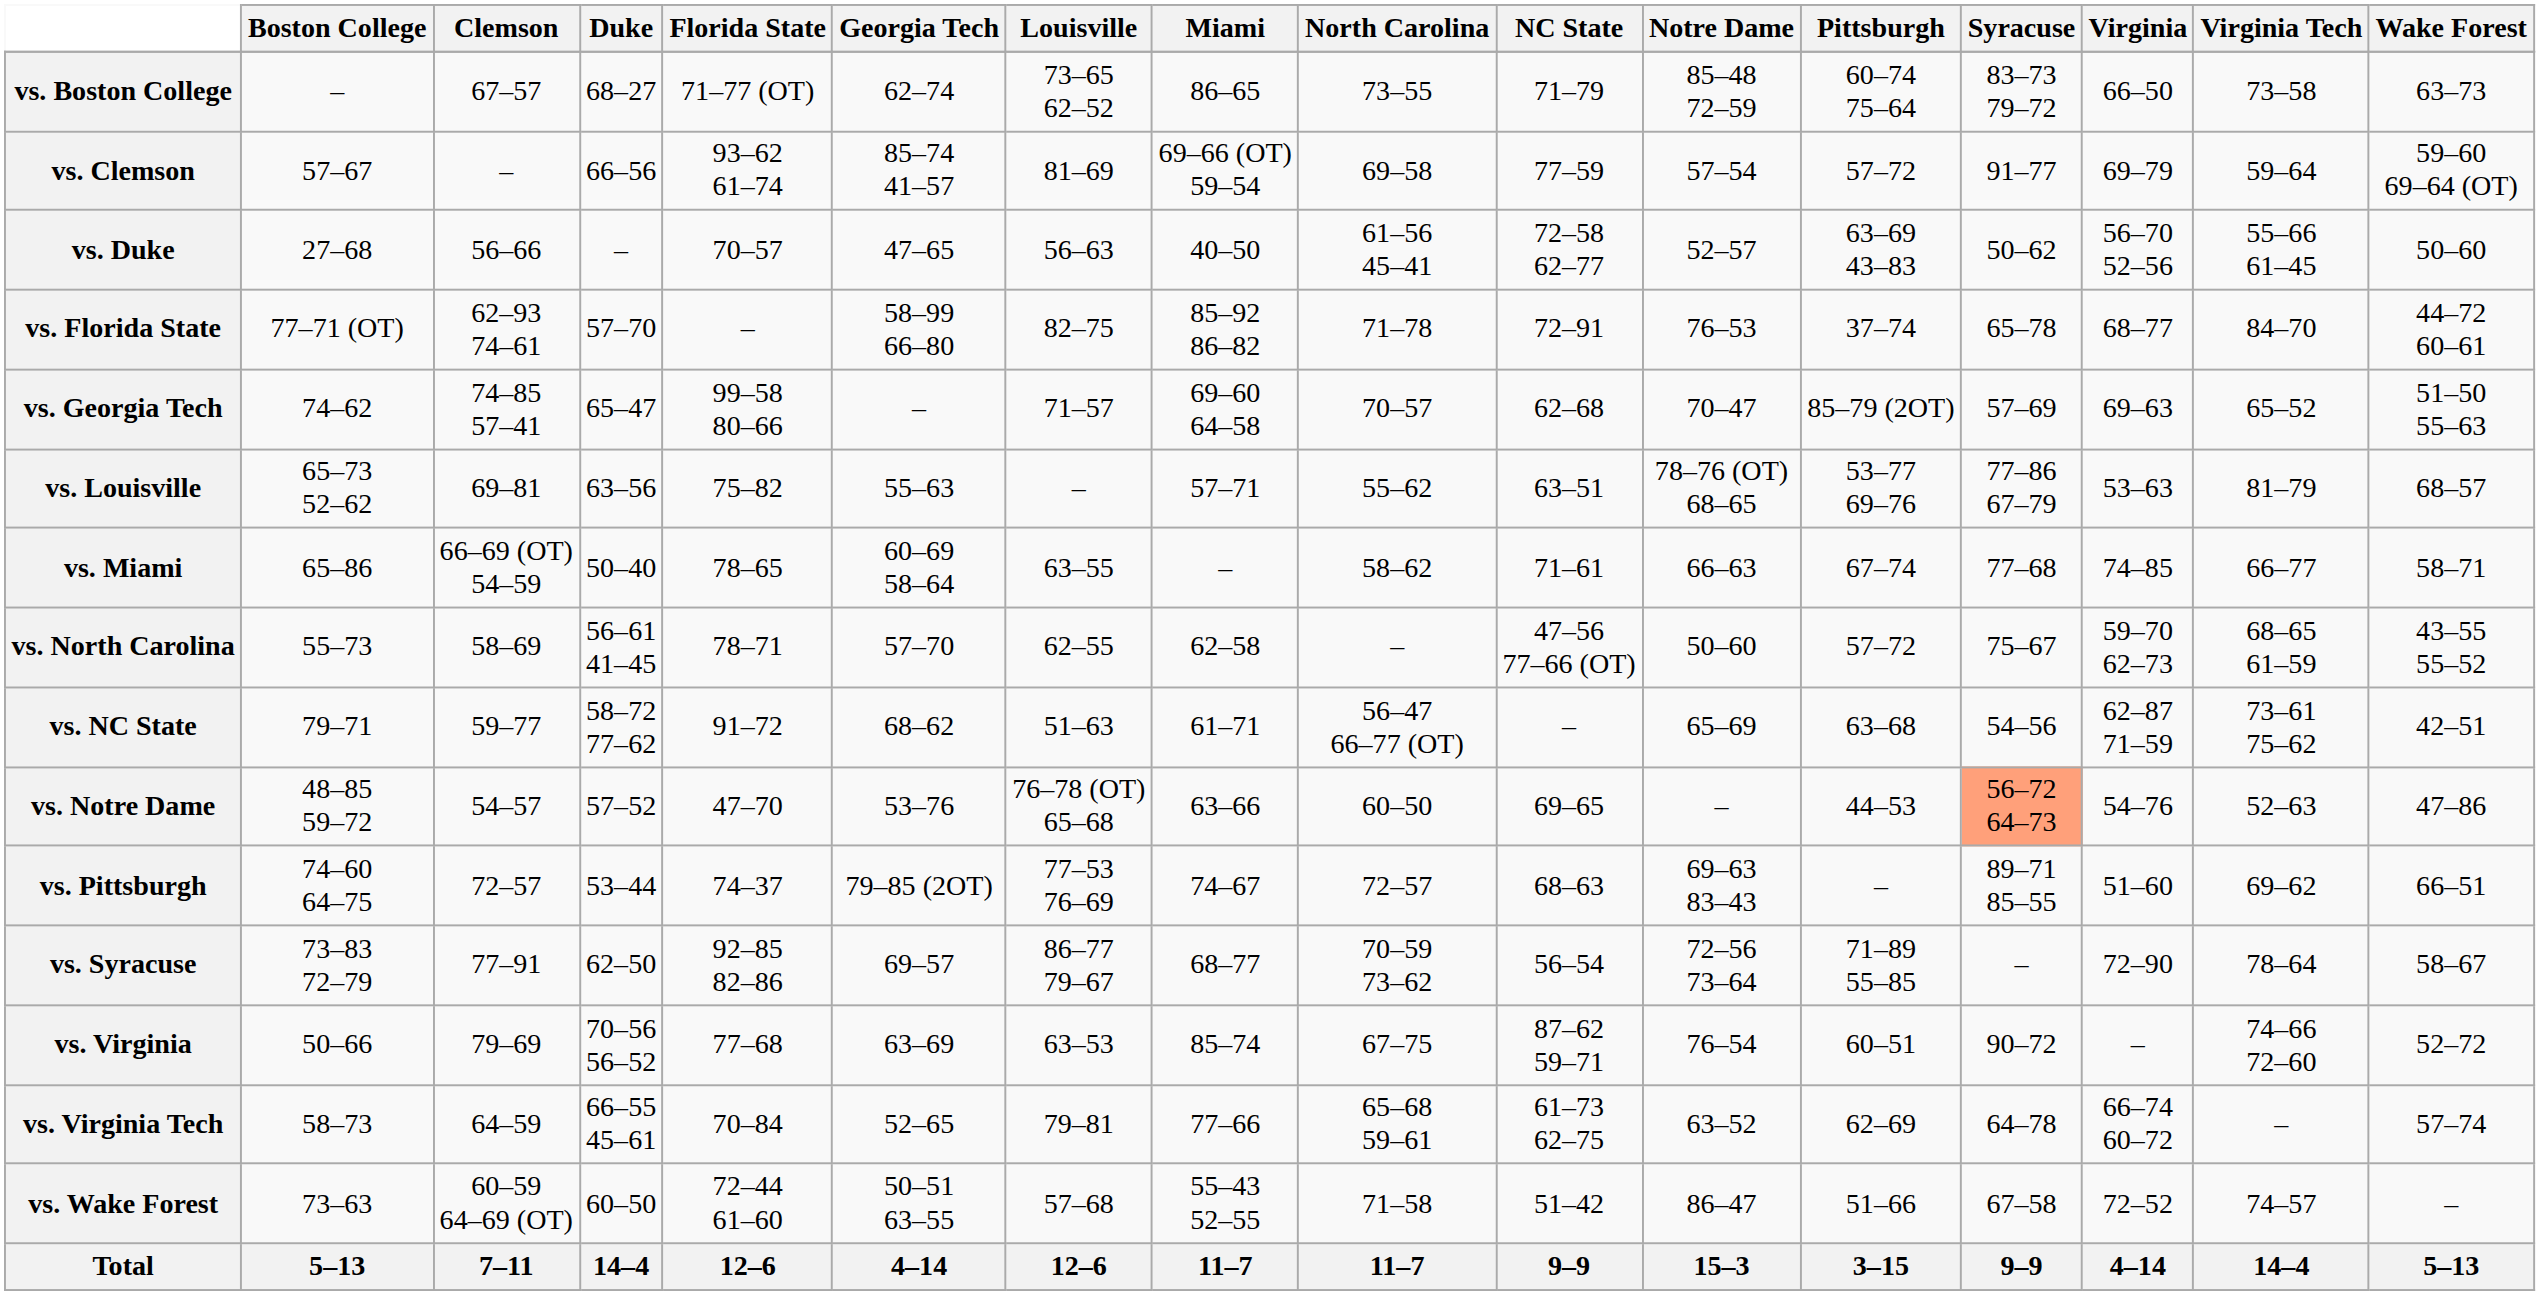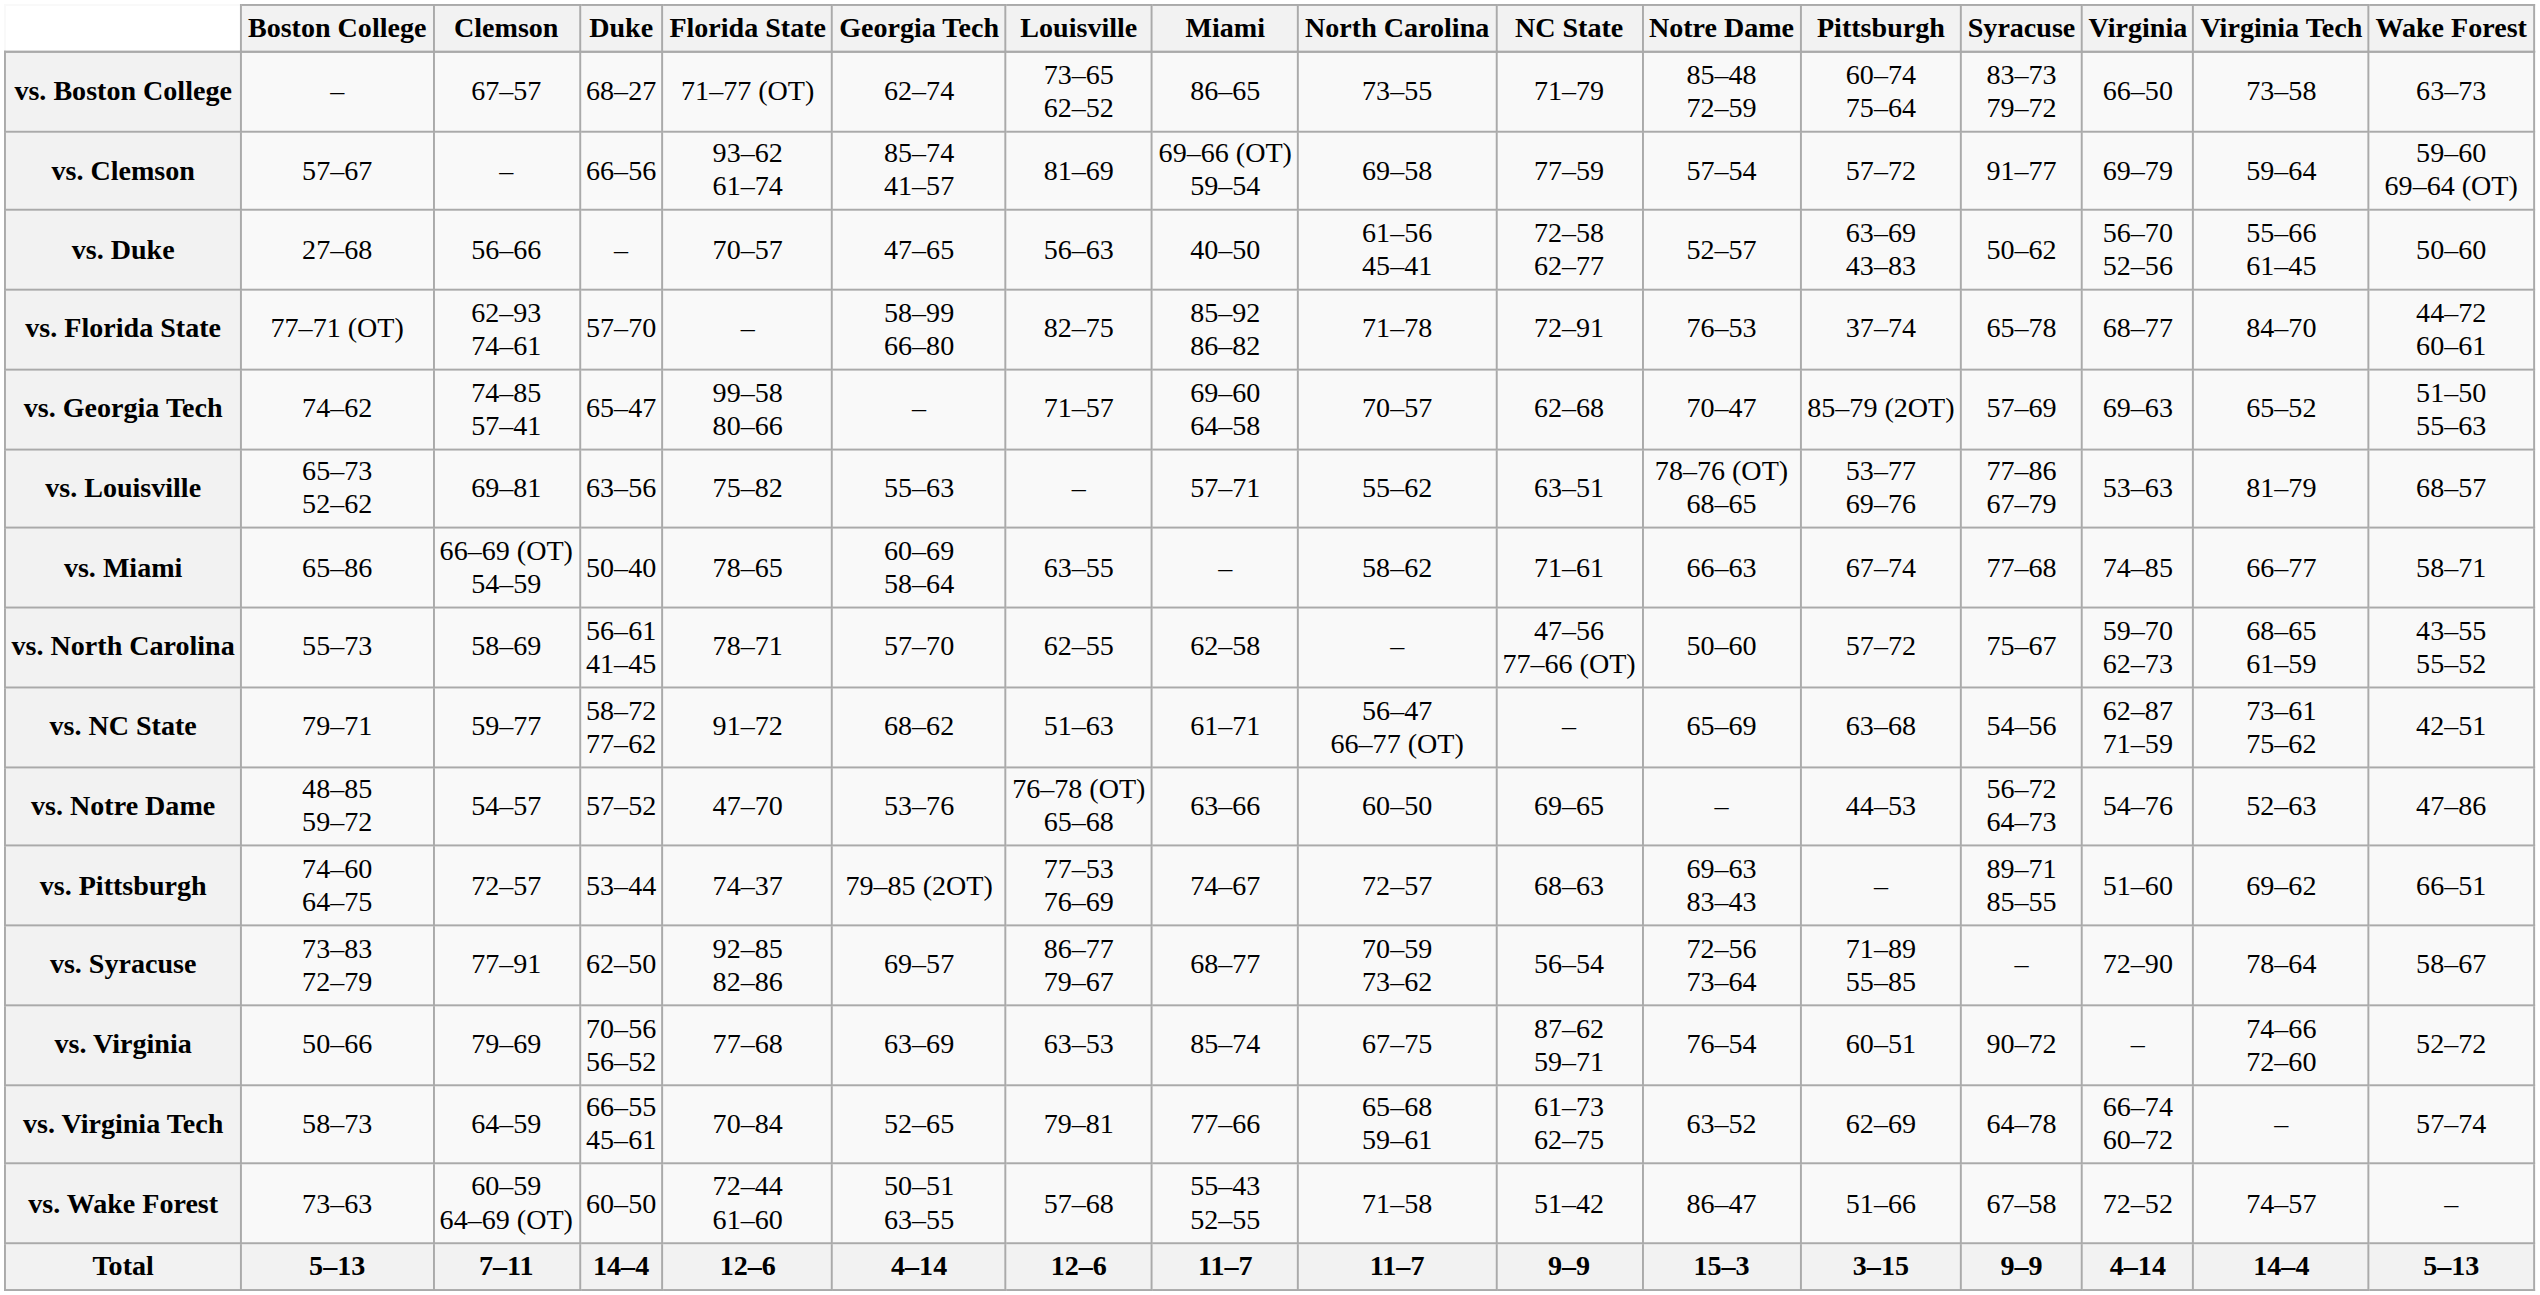(2022, 806) lightsalmon background -> (2022, 806) no background
